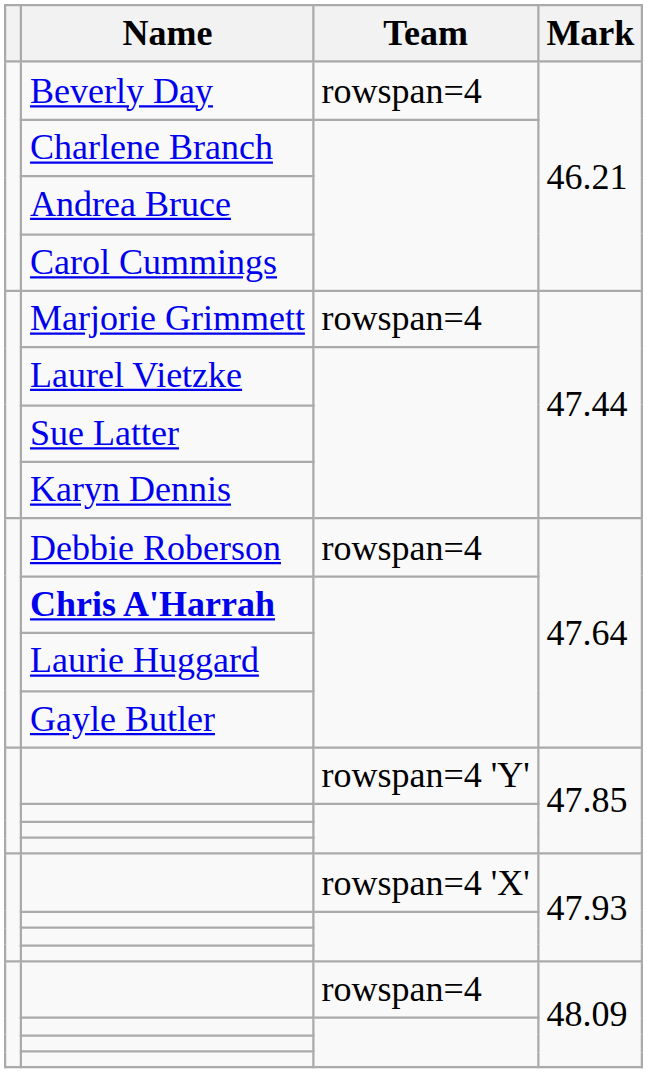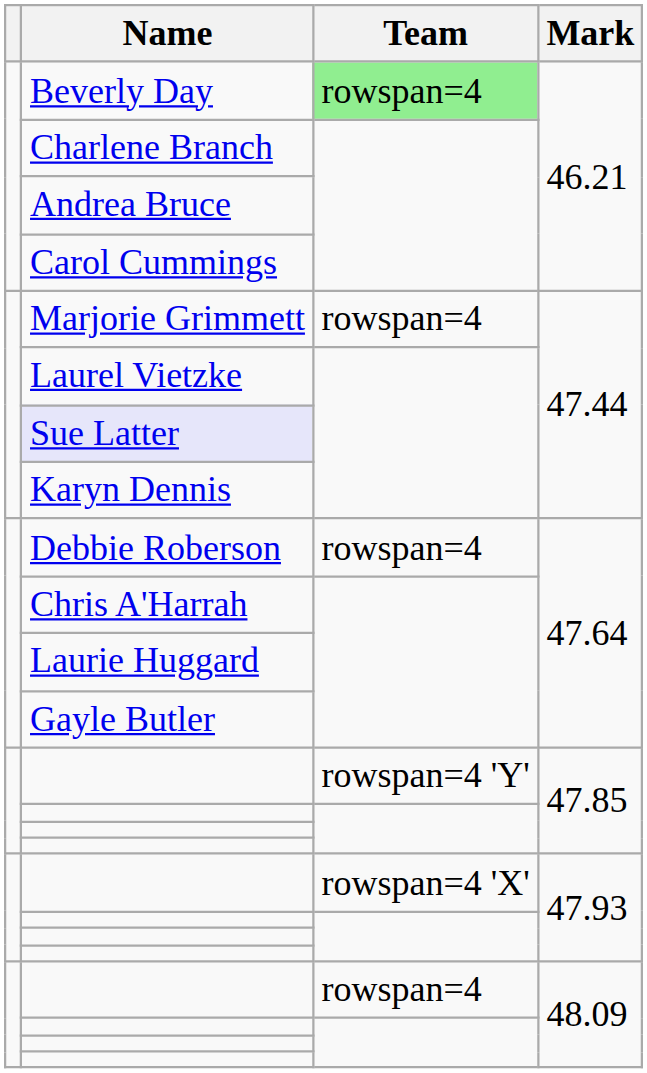(402, 90) no background -> (402, 90) lightgreen background
(104, 432) no background -> (104, 432) lavender background
(153, 603) bold -> (139, 603) normal
